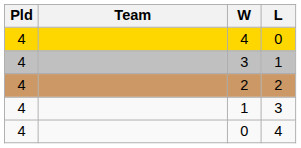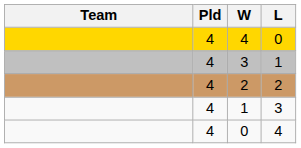columns swapped: (133, 16) <-> (21, 16)
